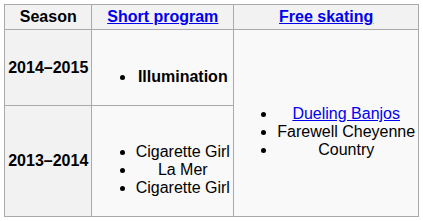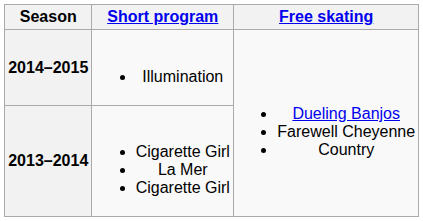(163, 77) bold -> (163, 77) normal
